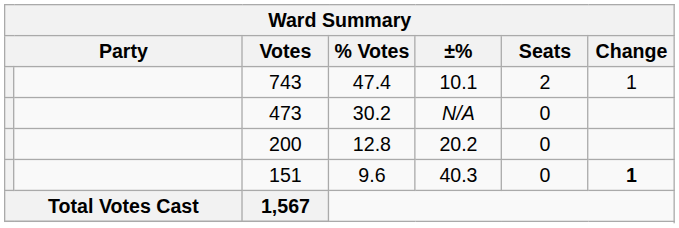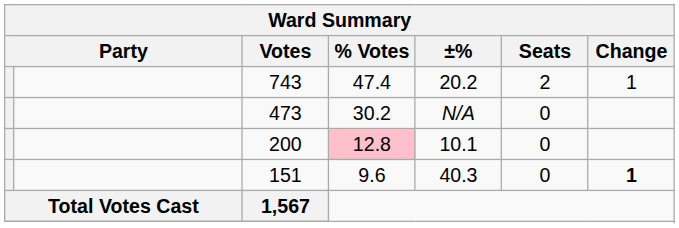(458, 82) 10.1 -> (458, 82) 20.2
(372, 145) no background -> (372, 145) pink background
(458, 145) 20.2 -> (458, 145) 10.1
